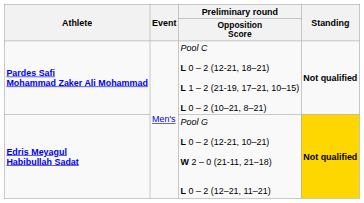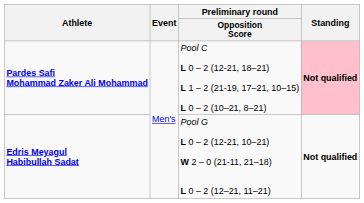(330, 78) no background -> (330, 78) pink background
(330, 157) gold background -> (330, 157) no background
